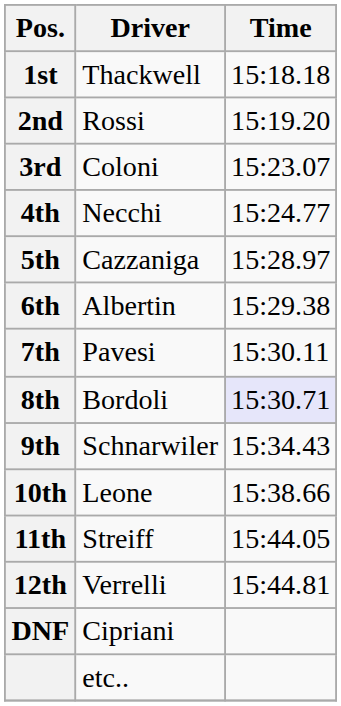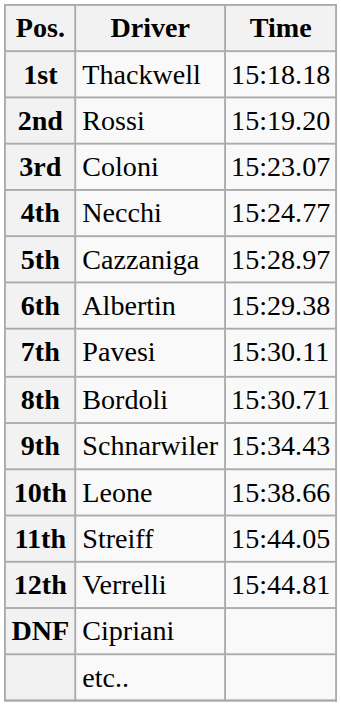(281, 398) lavender background -> (281, 398) no background
